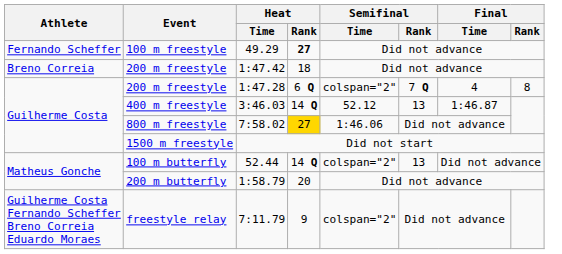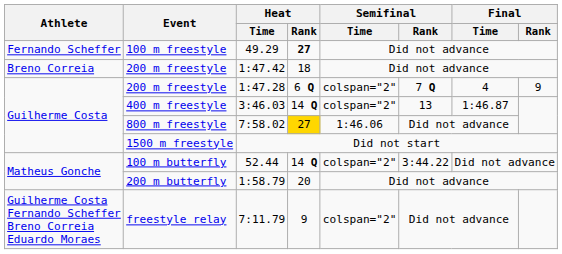(527, 87) 8 -> (538, 87) 9
(360, 106) 52.12 -> (360, 106) colspan="2"
(419, 162) 13 -> (425, 162) 3:44.22
